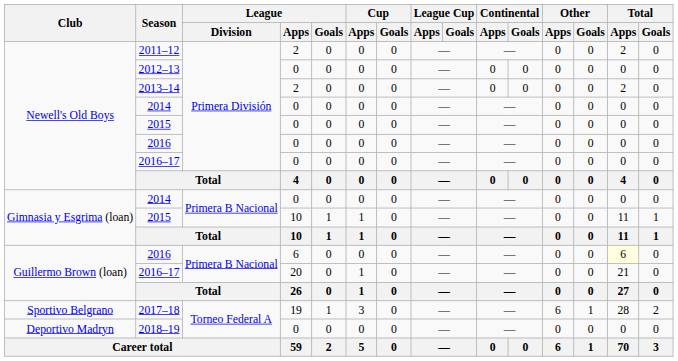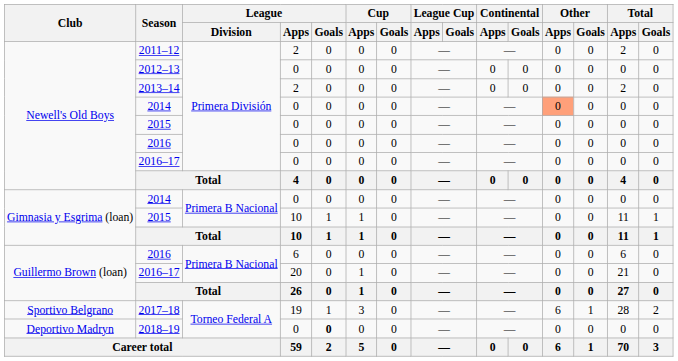(558, 106) no background -> (558, 106) lightsalmon background
(623, 254) lightyellow background -> (623, 254) no background
(329, 328) normal -> (329, 328) bold
